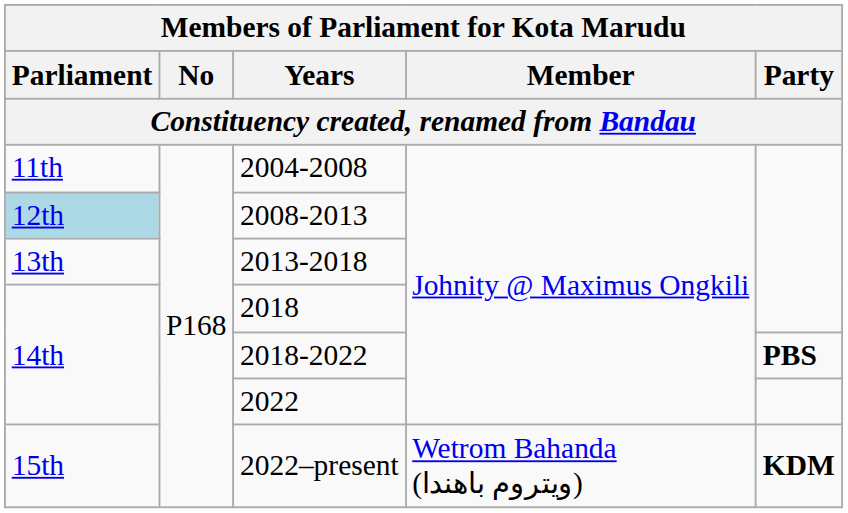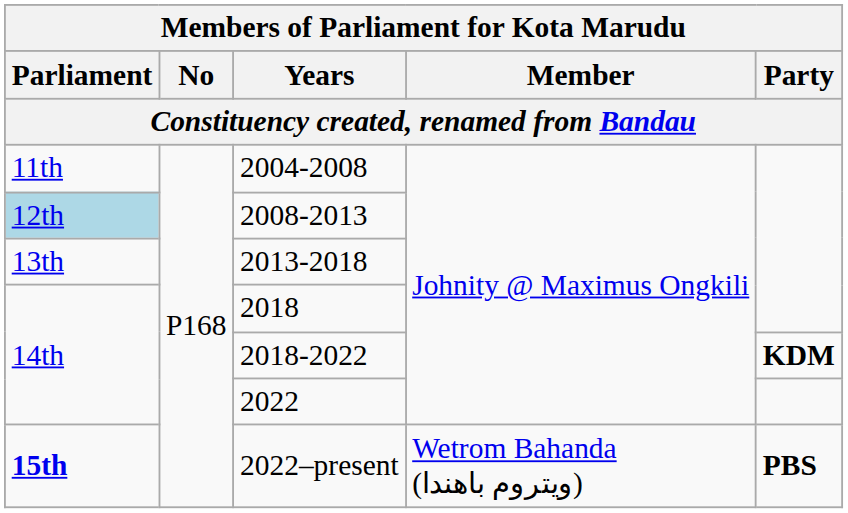(790, 354) PBS -> (799, 354) KDM
(38, 465) normal -> (40, 465) bold
(799, 465) KDM -> (790, 465) PBS
